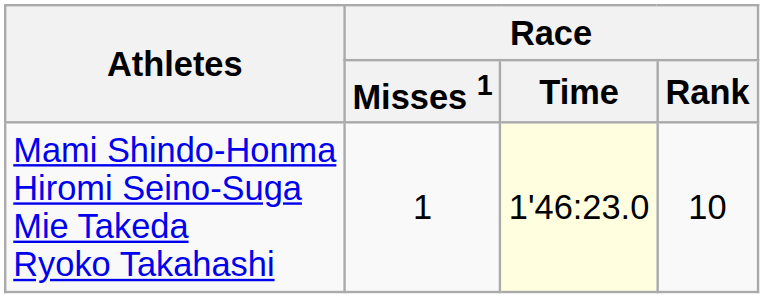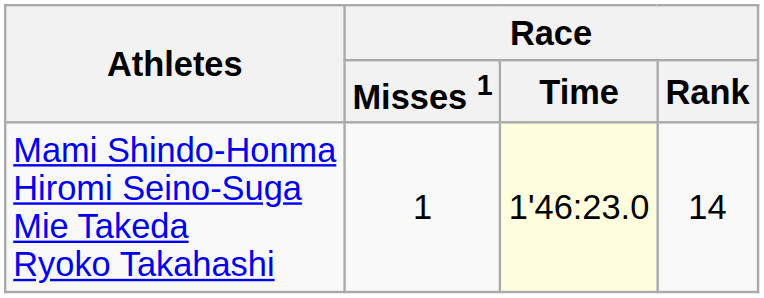(708, 208) 10 -> (708, 208) 14
